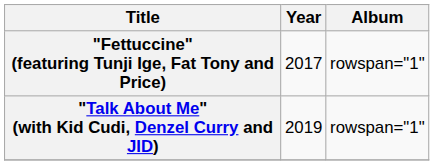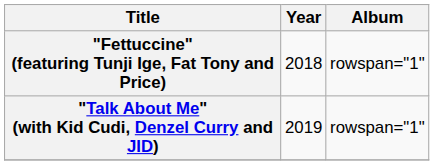(304, 63) 2017 -> (304, 63) 2018
